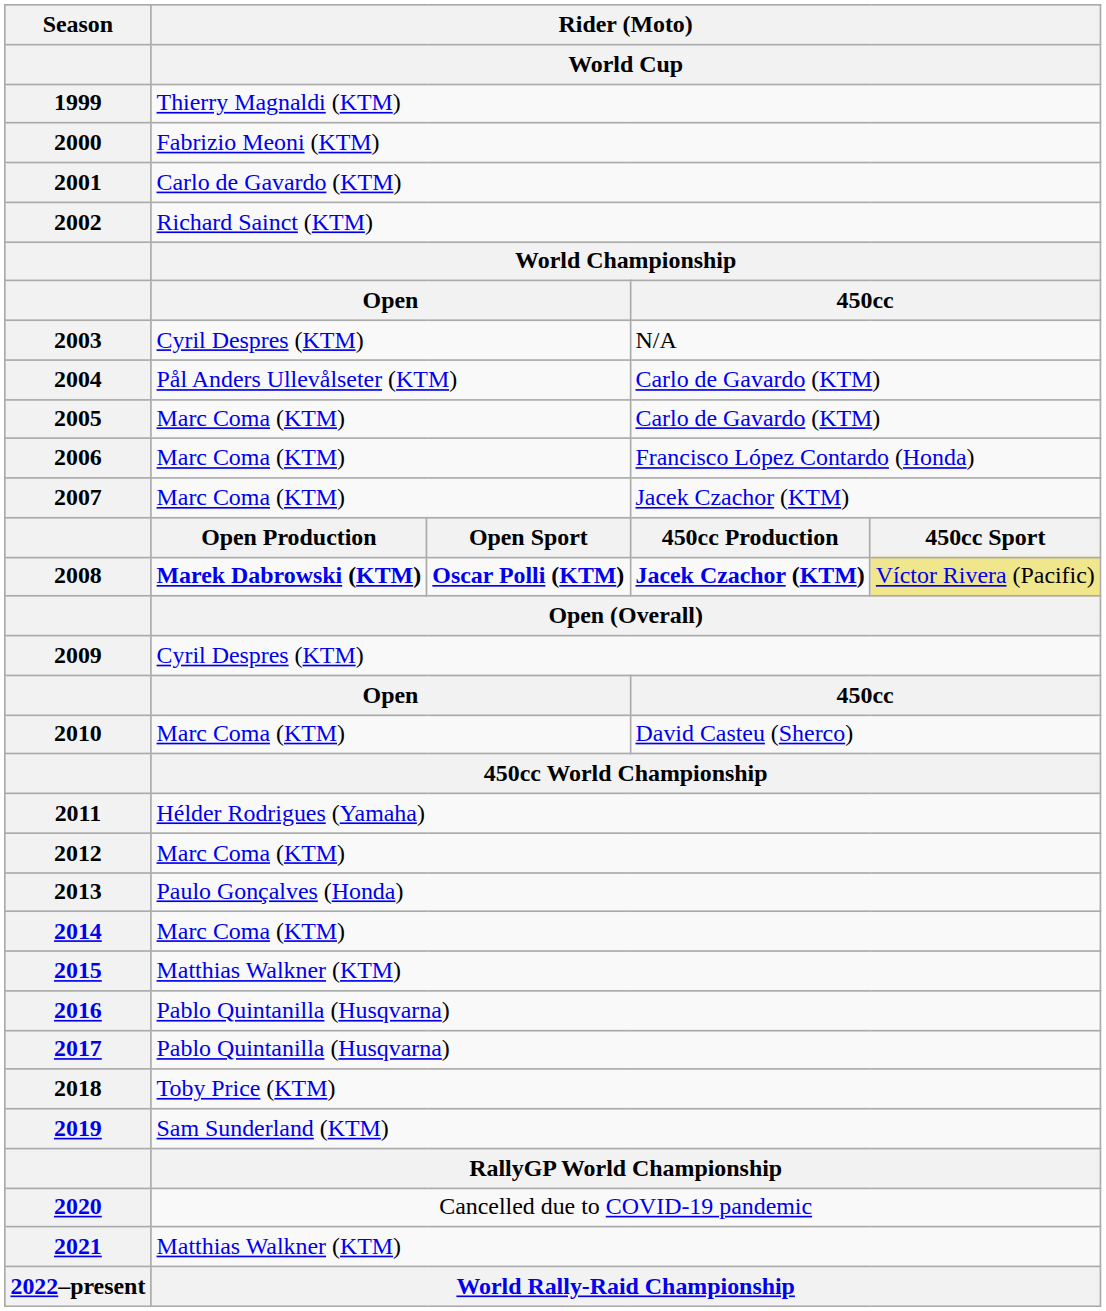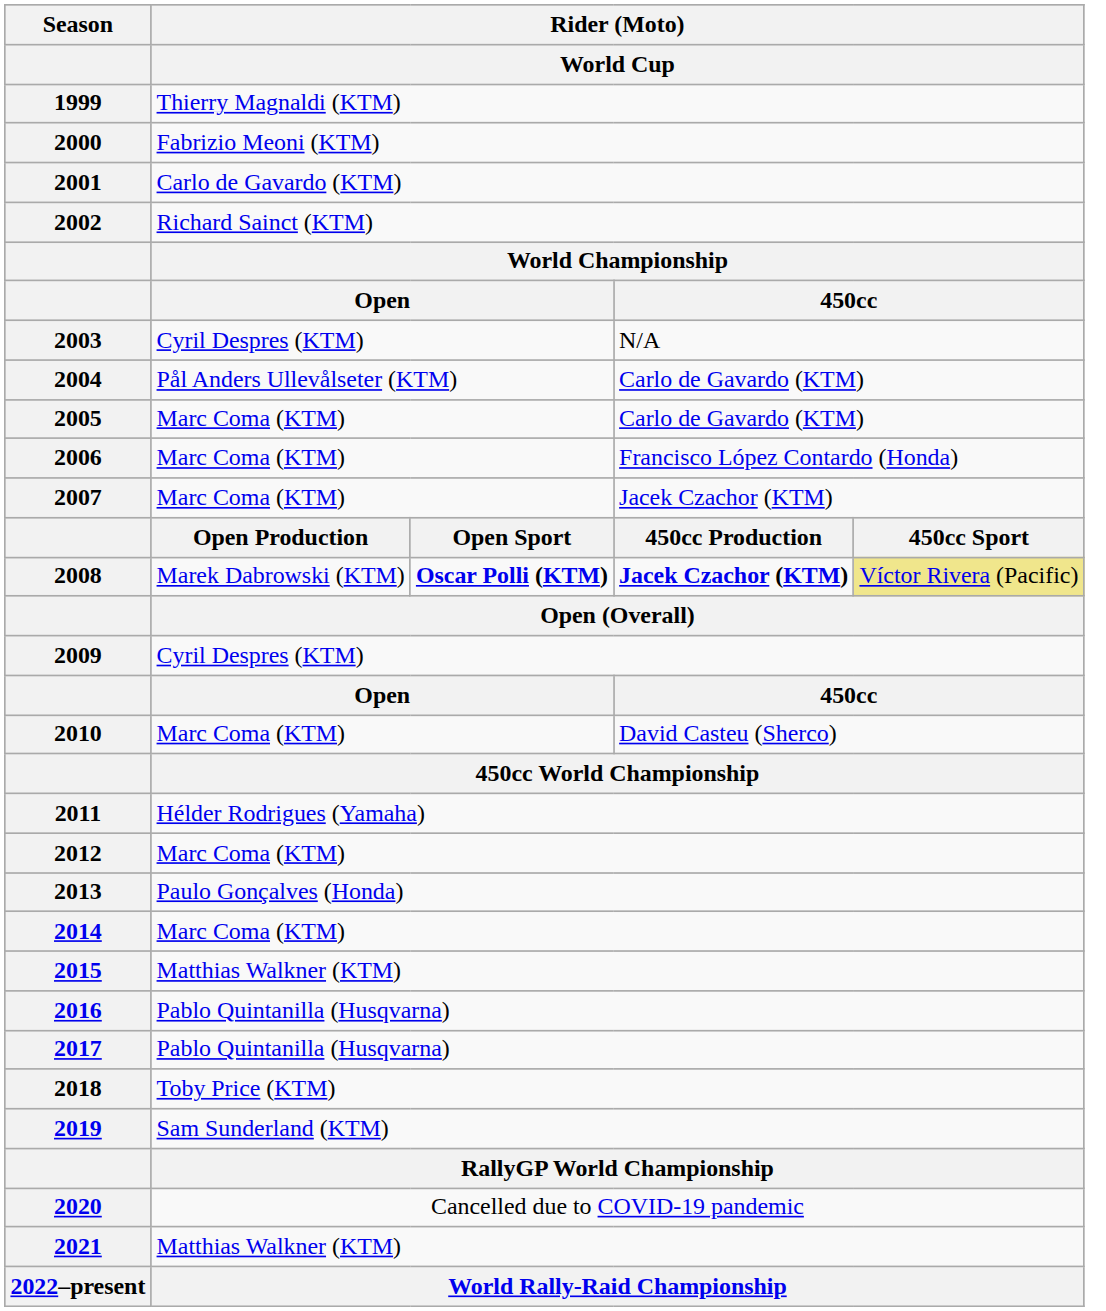(289, 576) bold -> (281, 576) normal
